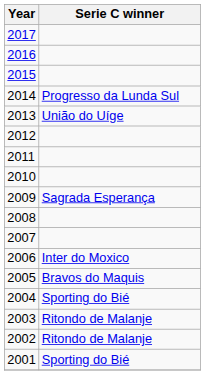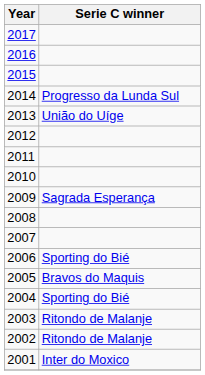(85, 258) Inter do Moxico -> (85, 258) Sporting do Bié
(85, 359) Sporting do Bié -> (85, 359) Inter do Moxico
